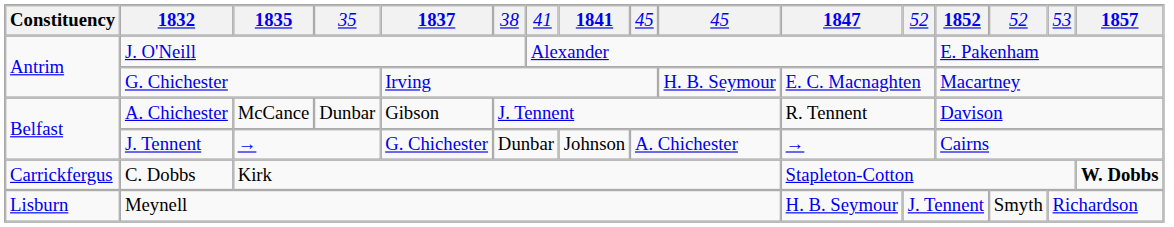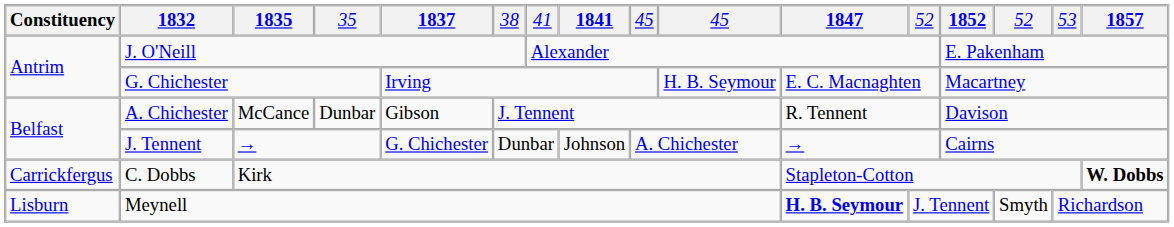(842, 205) normal -> (844, 205) bold
